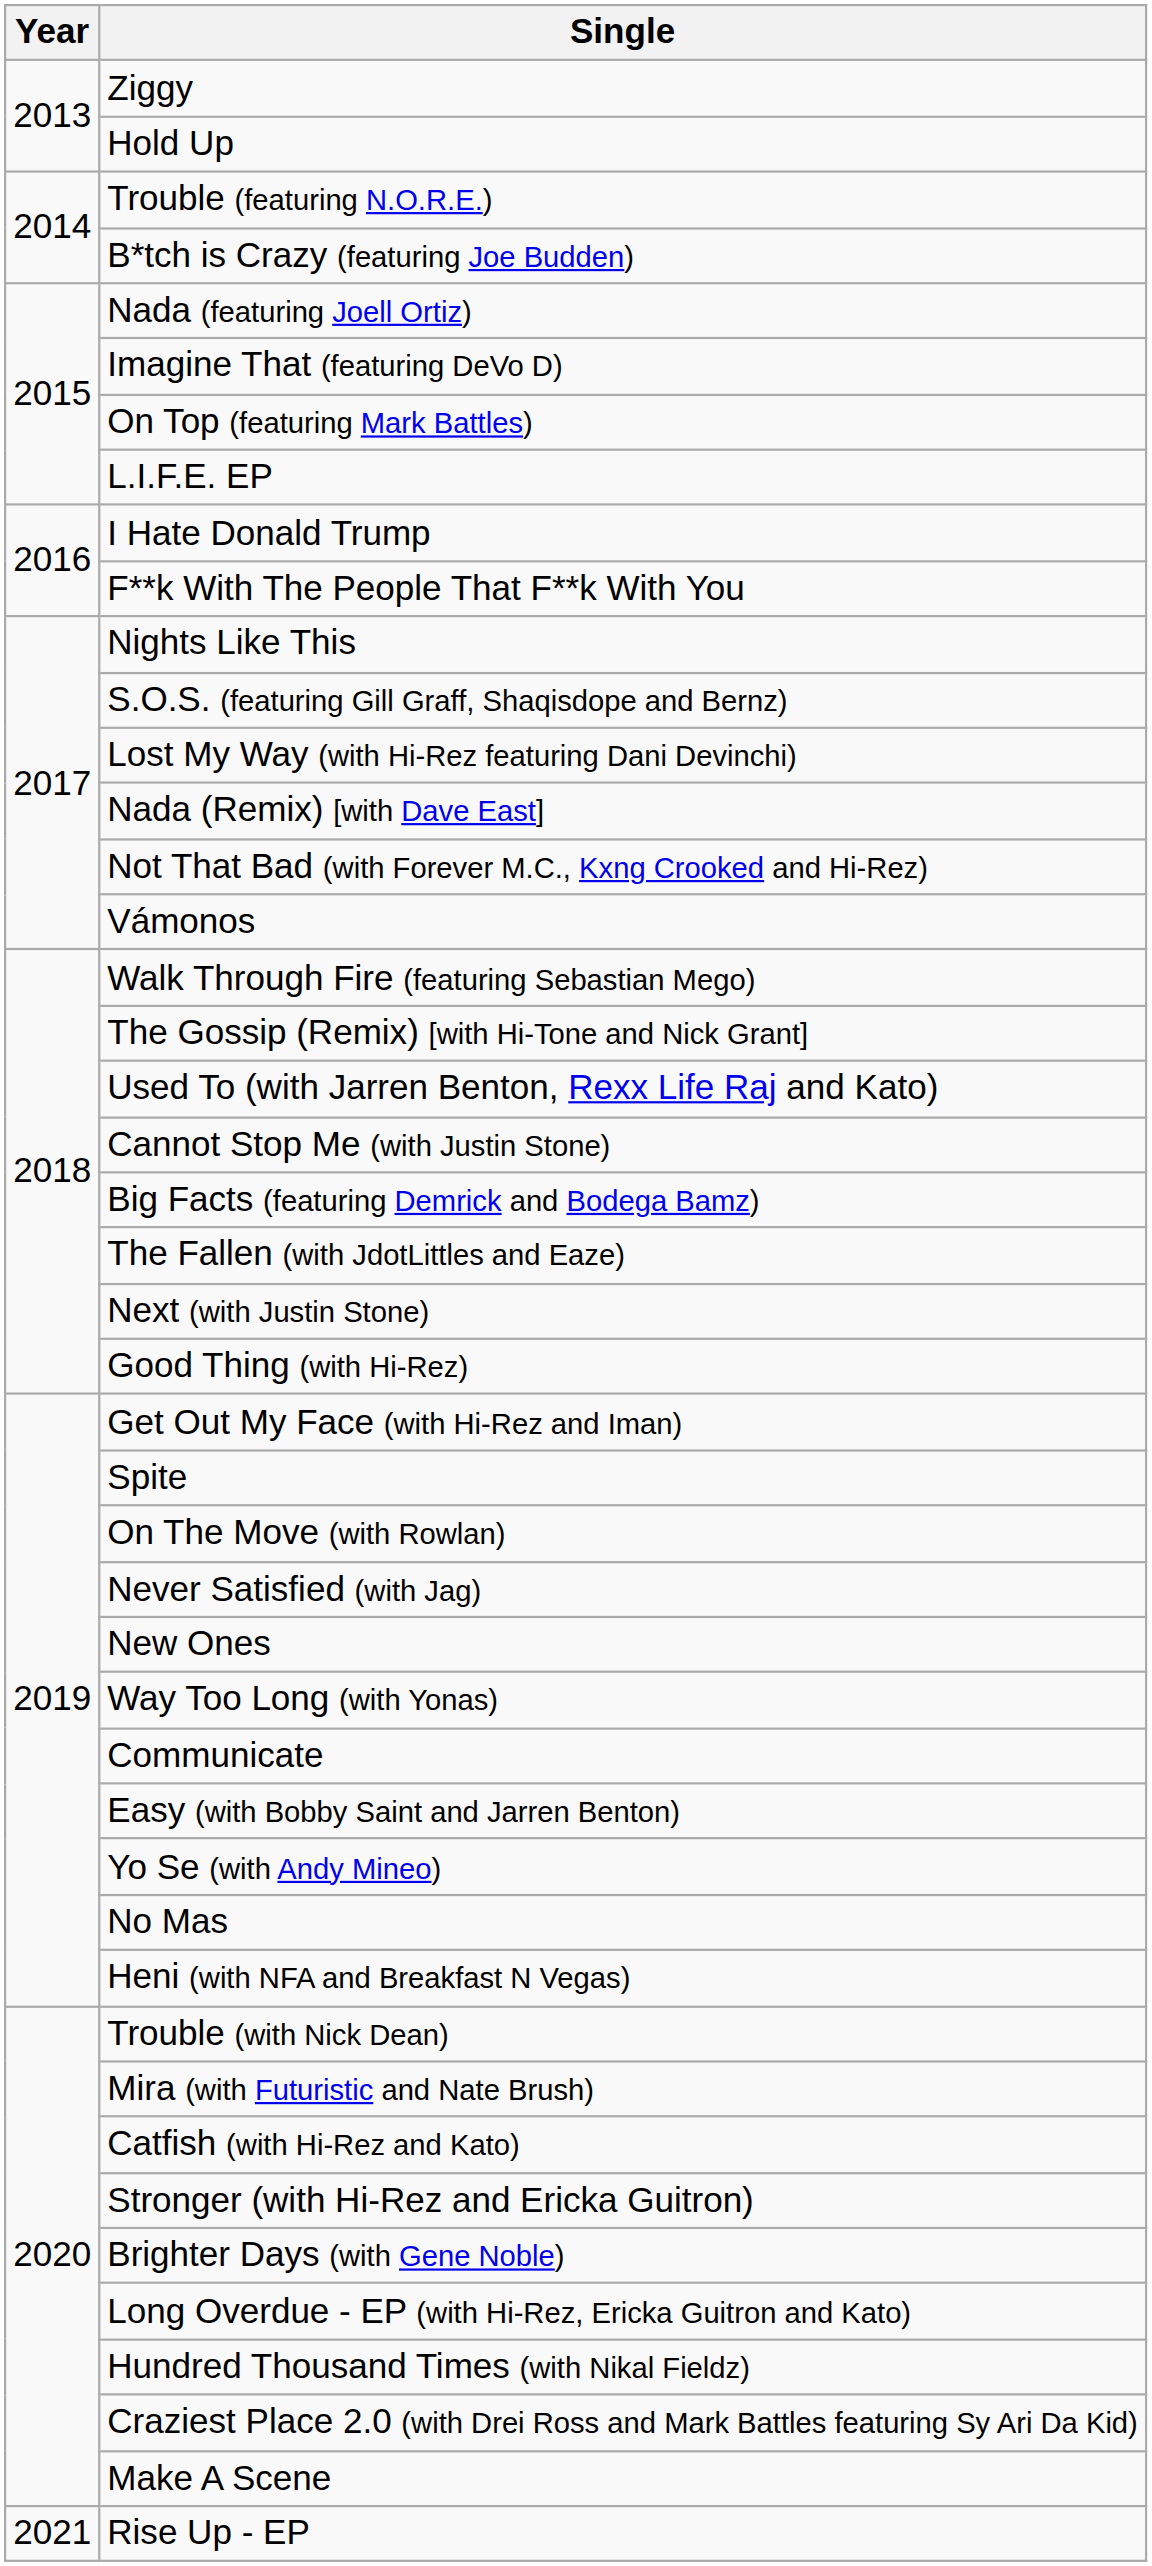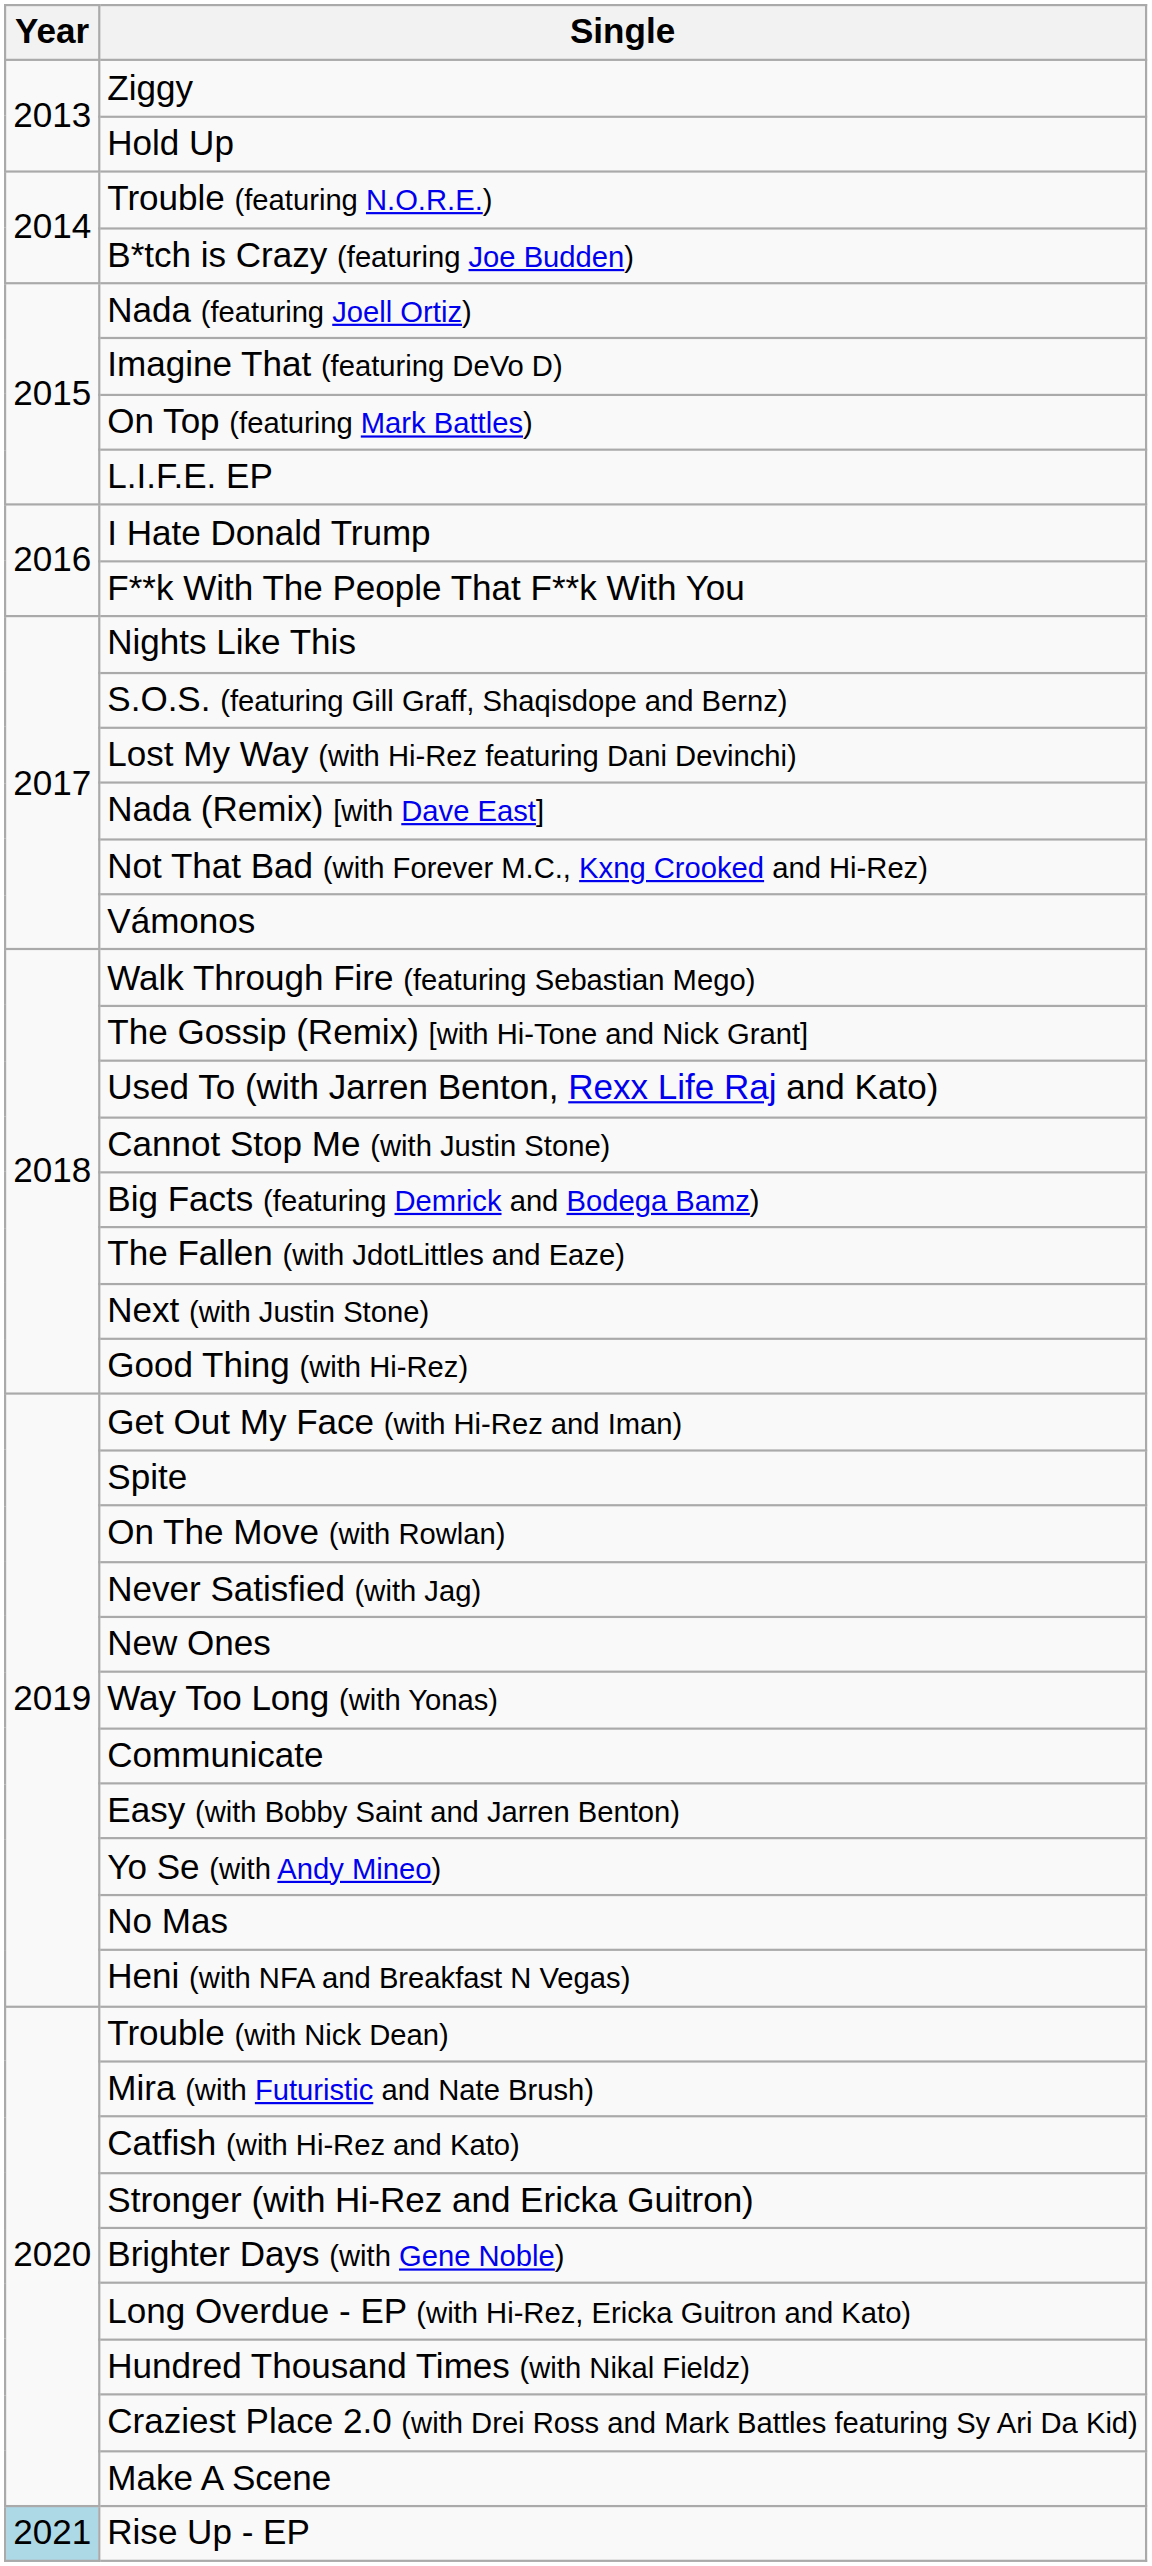(52, 2532) no background -> (52, 2532) lightblue background
